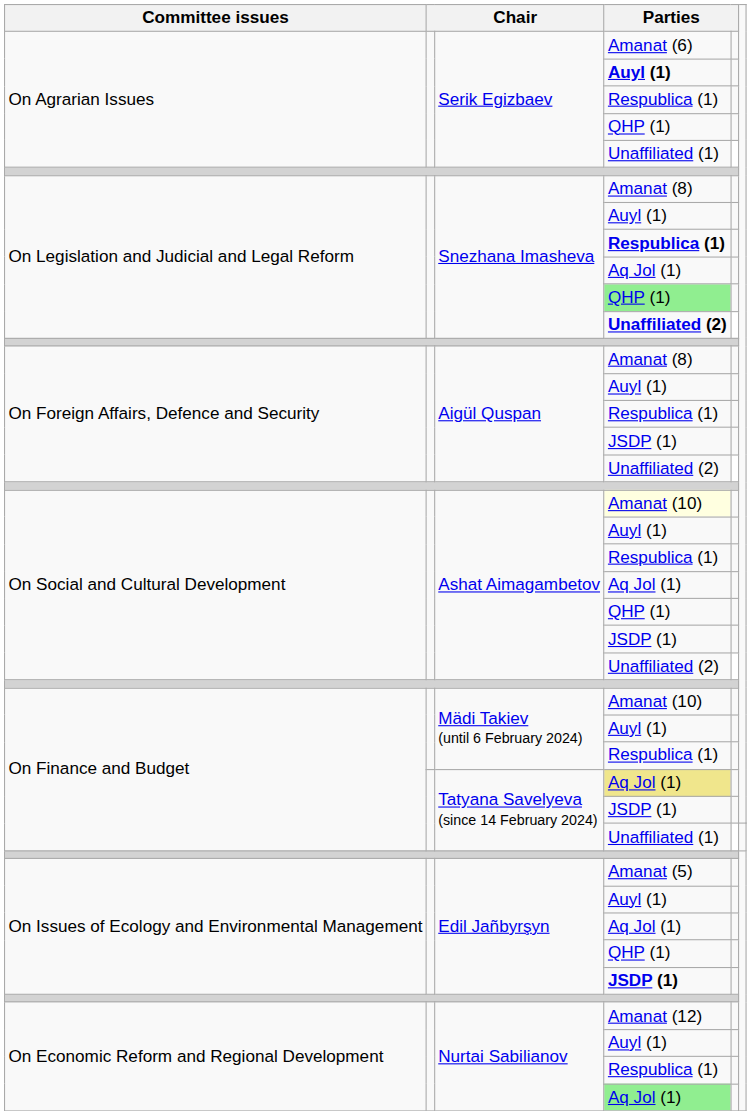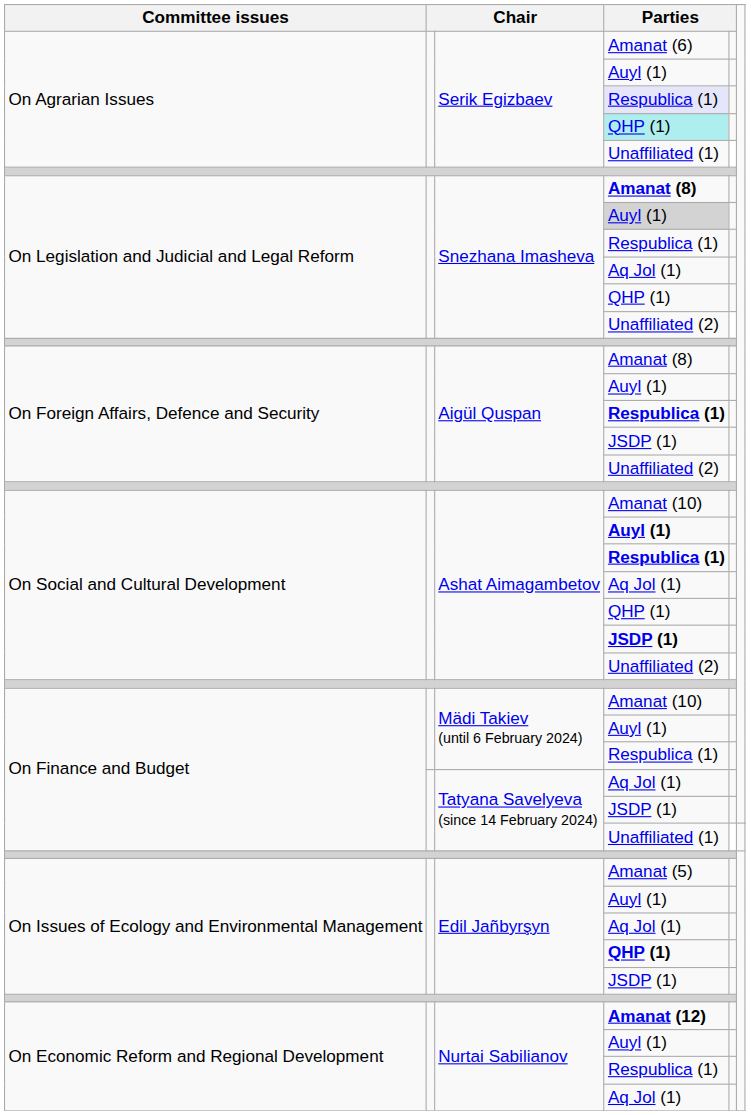(639, 72) bold -> (637, 72) normal
(663, 99) no background -> (663, 99) lavender background
(639, 126) no background -> (639, 126) paleturquoise background
(650, 188) normal -> (652, 188) bold
(637, 216) no background -> (637, 216) lightgrey background
(666, 243) bold -> (663, 243) normal
(639, 297) lightgreen background -> (639, 297) no background
(667, 324) bold -> (663, 324) normal
(663, 413) normal -> (666, 413) bold
(655, 503) lightyellow background -> (655, 503) no background
(637, 530) normal -> (639, 530) bold
(663, 557) normal -> (666, 557) bold
(642, 639) normal -> (643, 639) bold
(645, 782) khaki background -> (645, 782) no background
(639, 953) normal -> (639, 953) bold
(643, 980) bold -> (642, 980) normal
(655, 1015) normal -> (657, 1015) bold
(645, 1097) lightgreen background -> (645, 1097) no background
